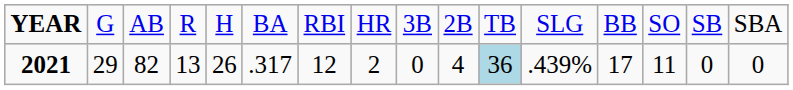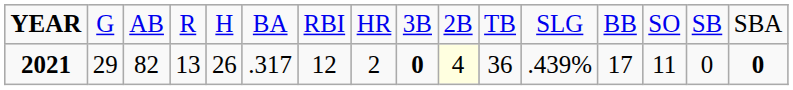(417, 63) normal -> (417, 63) bold
(458, 63) no background -> (458, 63) lightyellow background
(500, 63) lightblue background -> (500, 63) no background
(758, 63) normal -> (758, 63) bold
